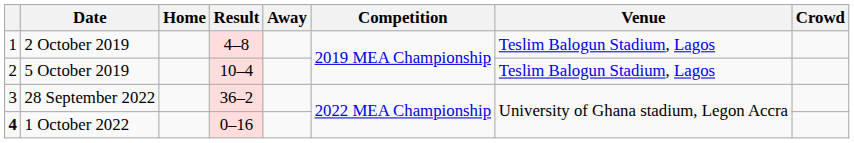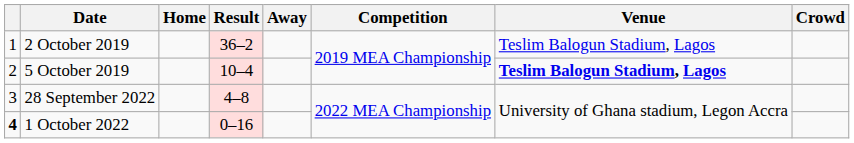(236, 44) 4–8 -> (236, 44) 36–2
(607, 71) normal -> (612, 71) bold
(236, 97) 36–2 -> (236, 97) 4–8
